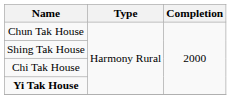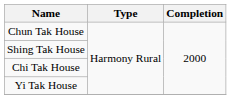(46, 85) bold -> (46, 85) normal
